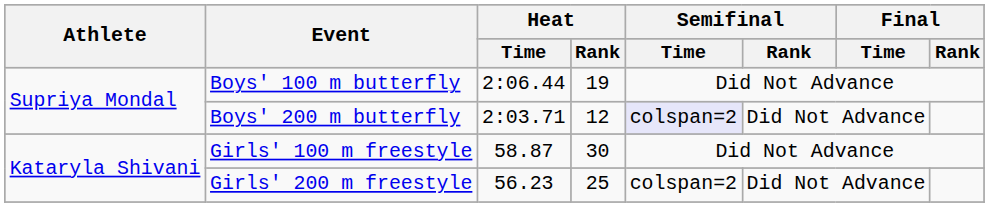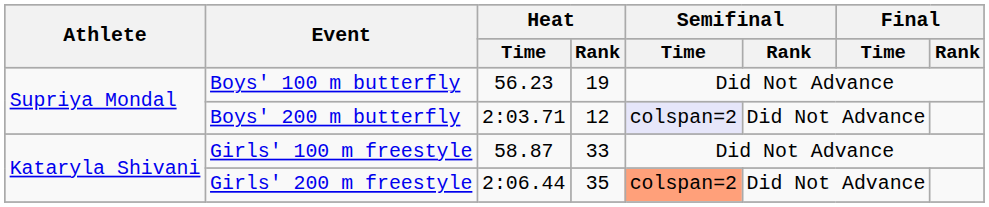(524, 84) 2:06.44 -> (524, 84) 56.23
(598, 151) 30 -> (598, 151) 33
(524, 185) 56.23 -> (524, 185) 2:06.44
(598, 185) 25 -> (598, 185) 35
(683, 185) no background -> (683, 185) lightsalmon background
